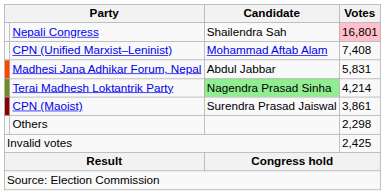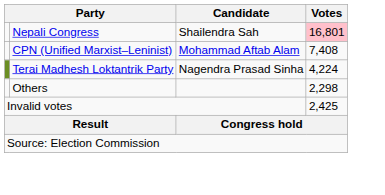- row: (107, 69)
(269, 87) lightgreen background -> (241, 69) no background
(357, 87) 4,214 -> (323, 69) 4,224
- row: (47, 106)
